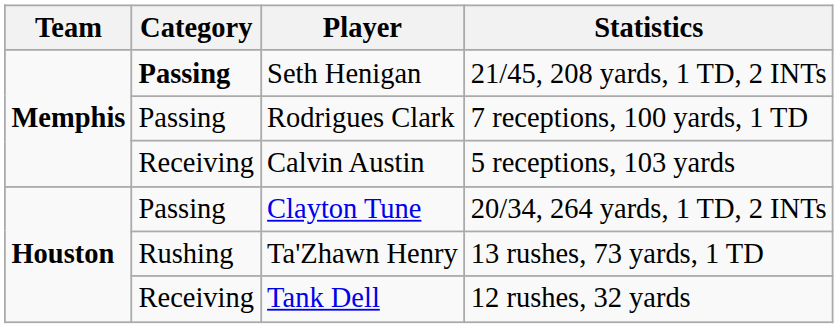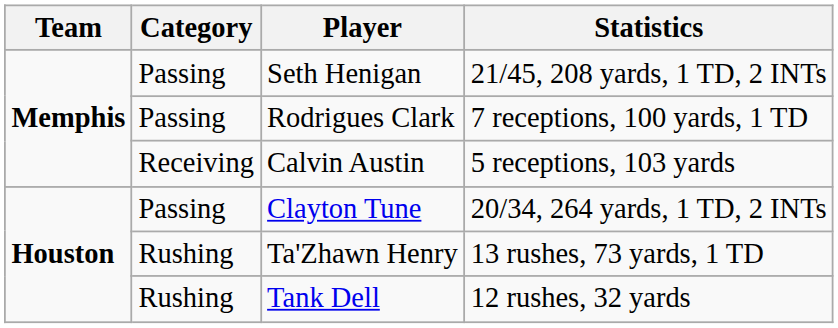(184, 72) bold -> (182, 72) normal
(196, 298) Receiving -> (186, 298) Rushing
